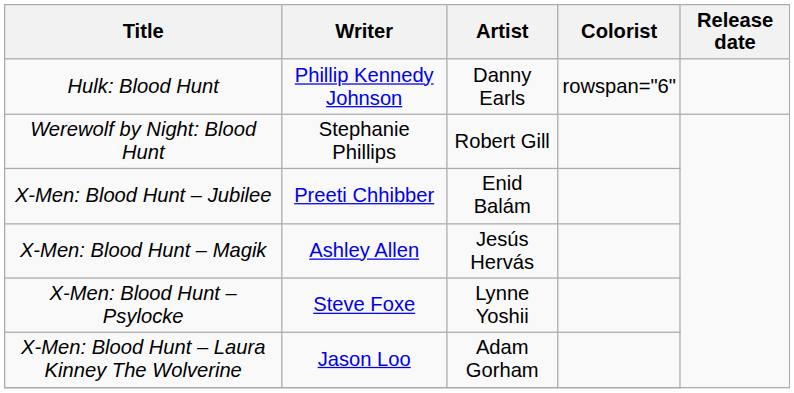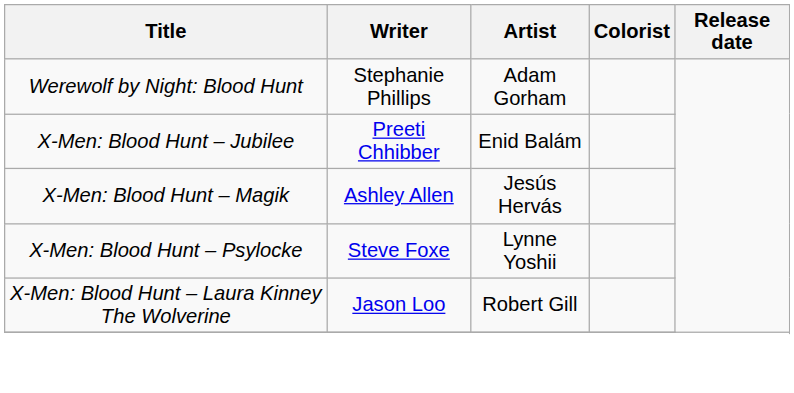- row: (143, 86)
(502, 141) Robert Gill -> (530, 86) Adam Gorham
(502, 359) Adam Gorham -> (530, 305) Robert Gill
